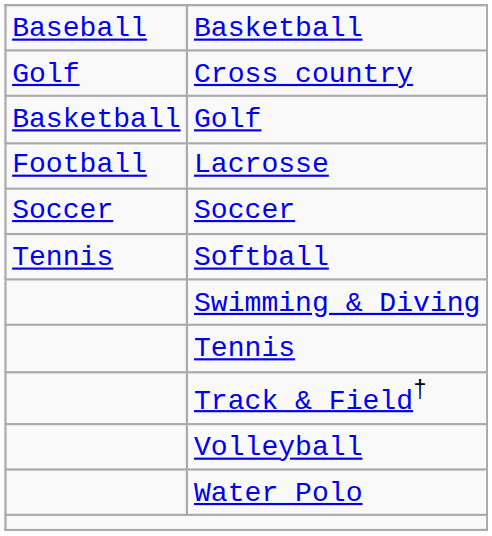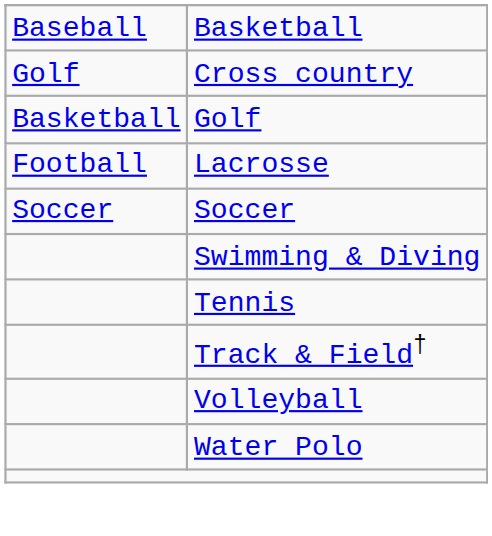- row: (261, 257)
